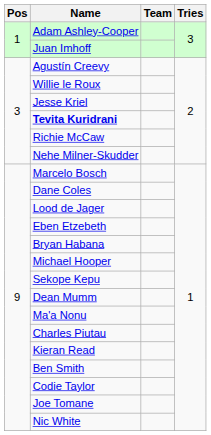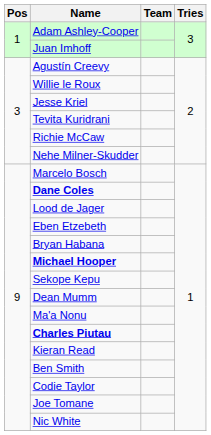(75, 119) bold -> (71, 119) normal
(62, 191) normal -> (63, 191) bold
(72, 262) normal -> (74, 262) bold
(69, 333) normal -> (72, 333) bold
